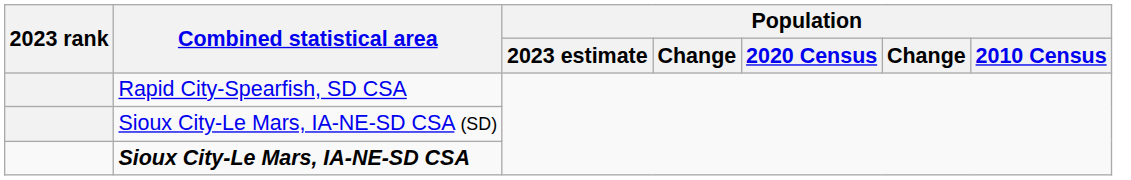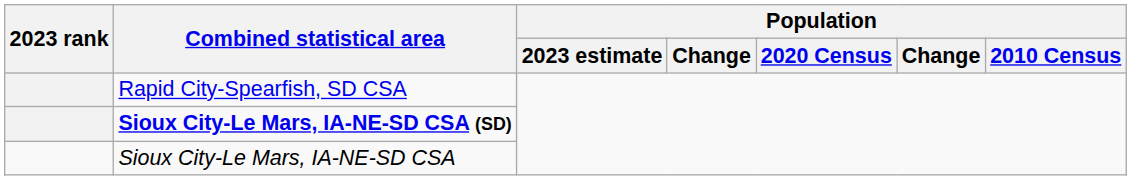(308, 123) normal -> (315, 123) bold
(294, 157) bold -> (287, 157) normal
